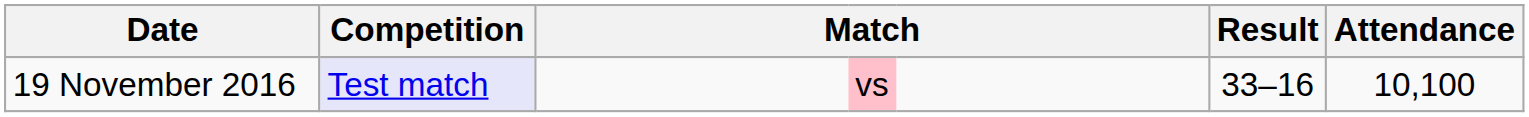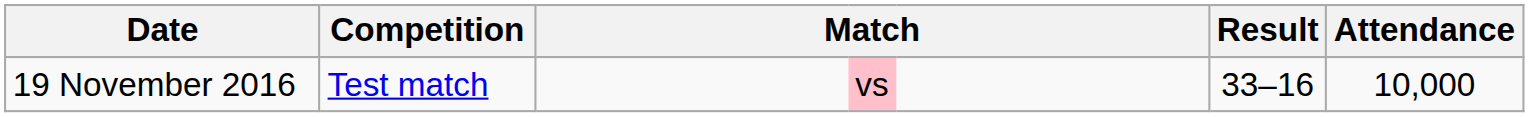(408, 83) lavender background -> (408, 83) no background
(1424, 83) 10,100 -> (1424, 83) 10,000
